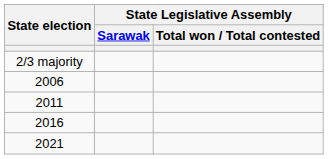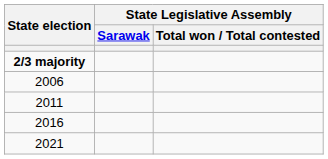(49, 62) normal -> (49, 62) bold
